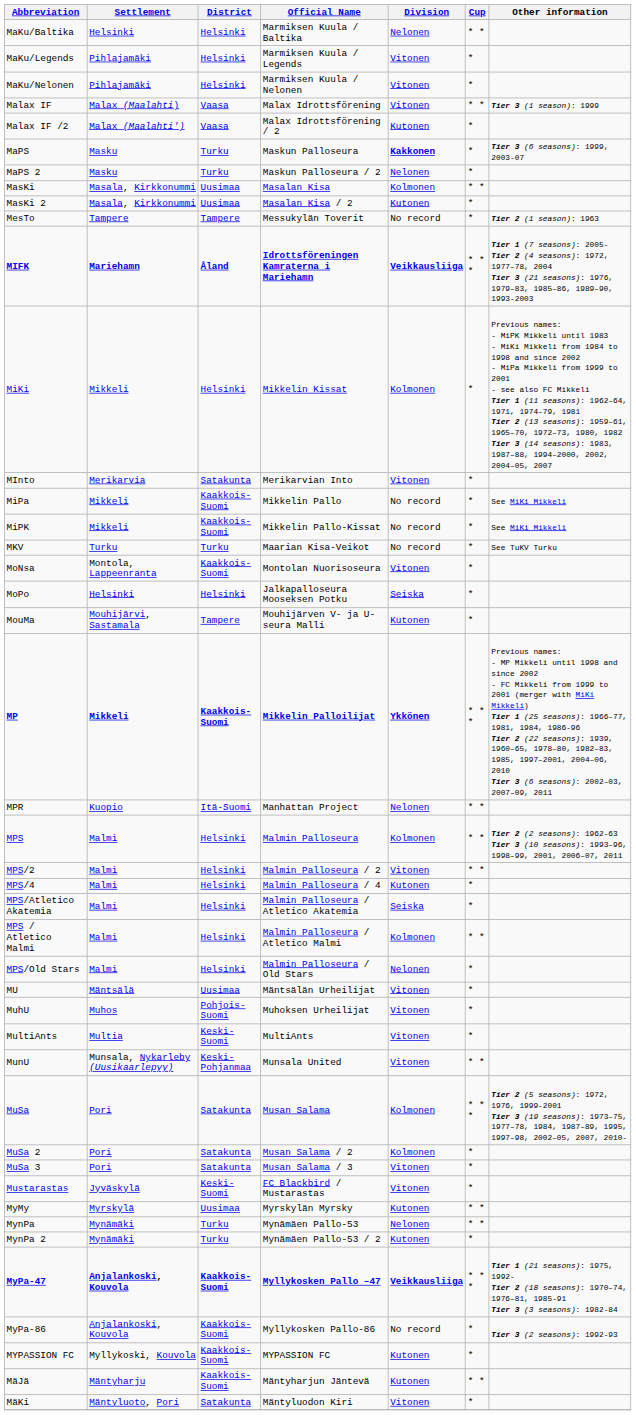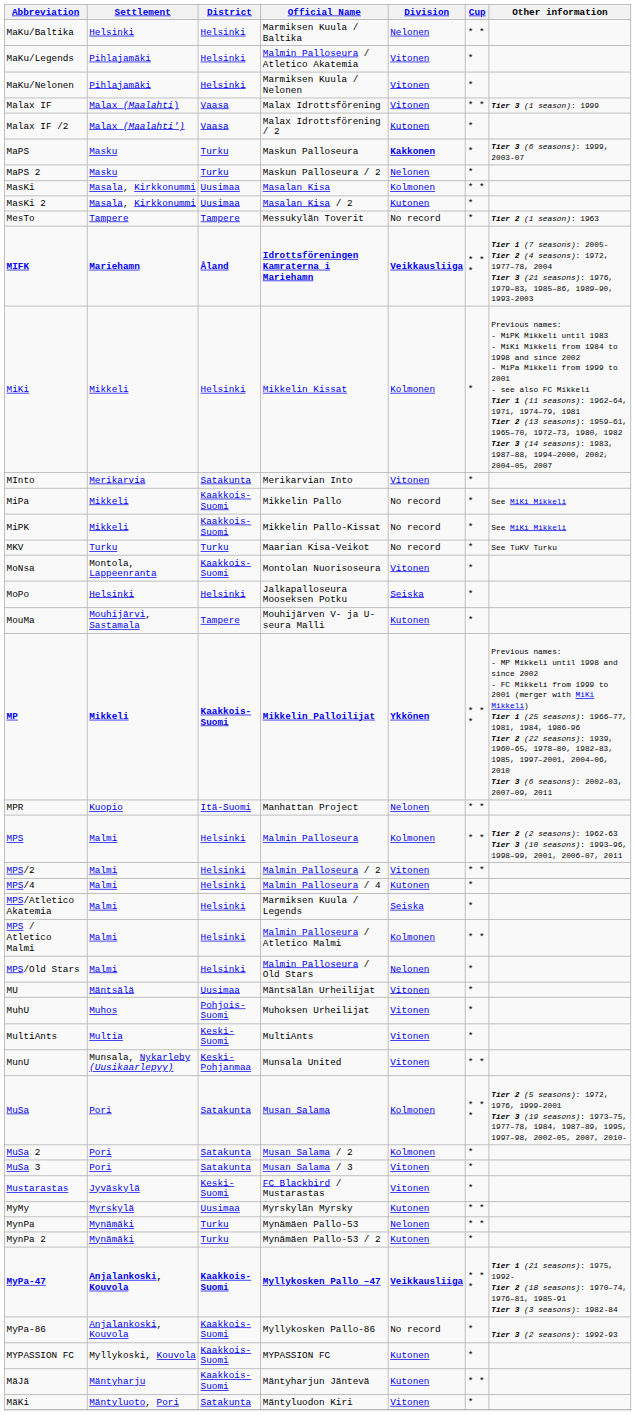(311, 59) Marmiksen Kuula / Legends -> (316, 59) Malmin Palloseura / Atletico Akatemia
(316, 906) Malmin Palloseura / Atletico Akatemia -> (311, 906) Marmiksen Kuula / Legends
